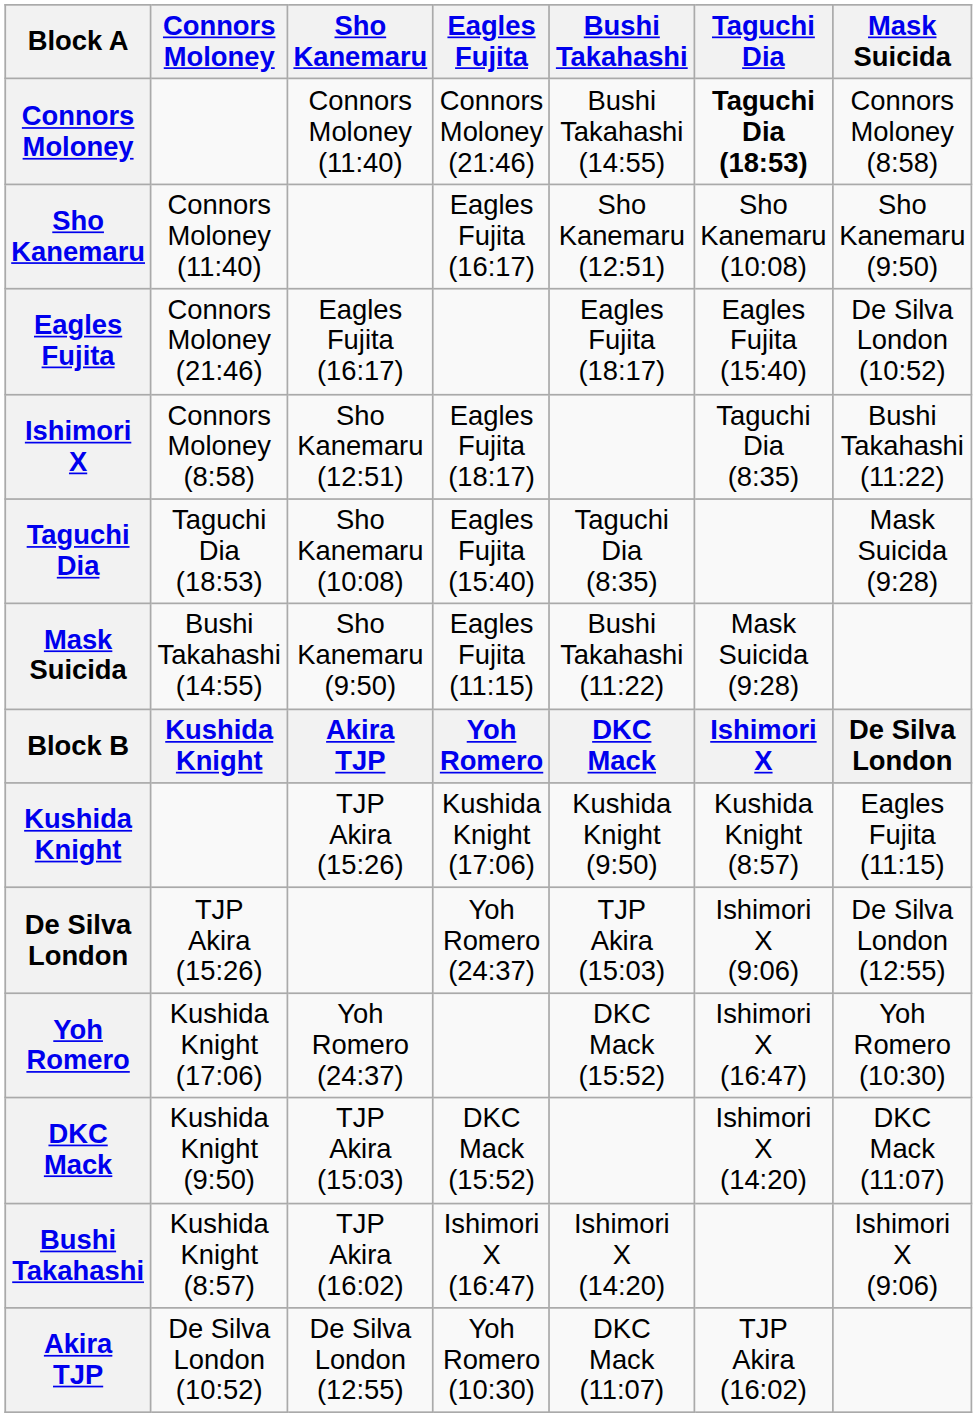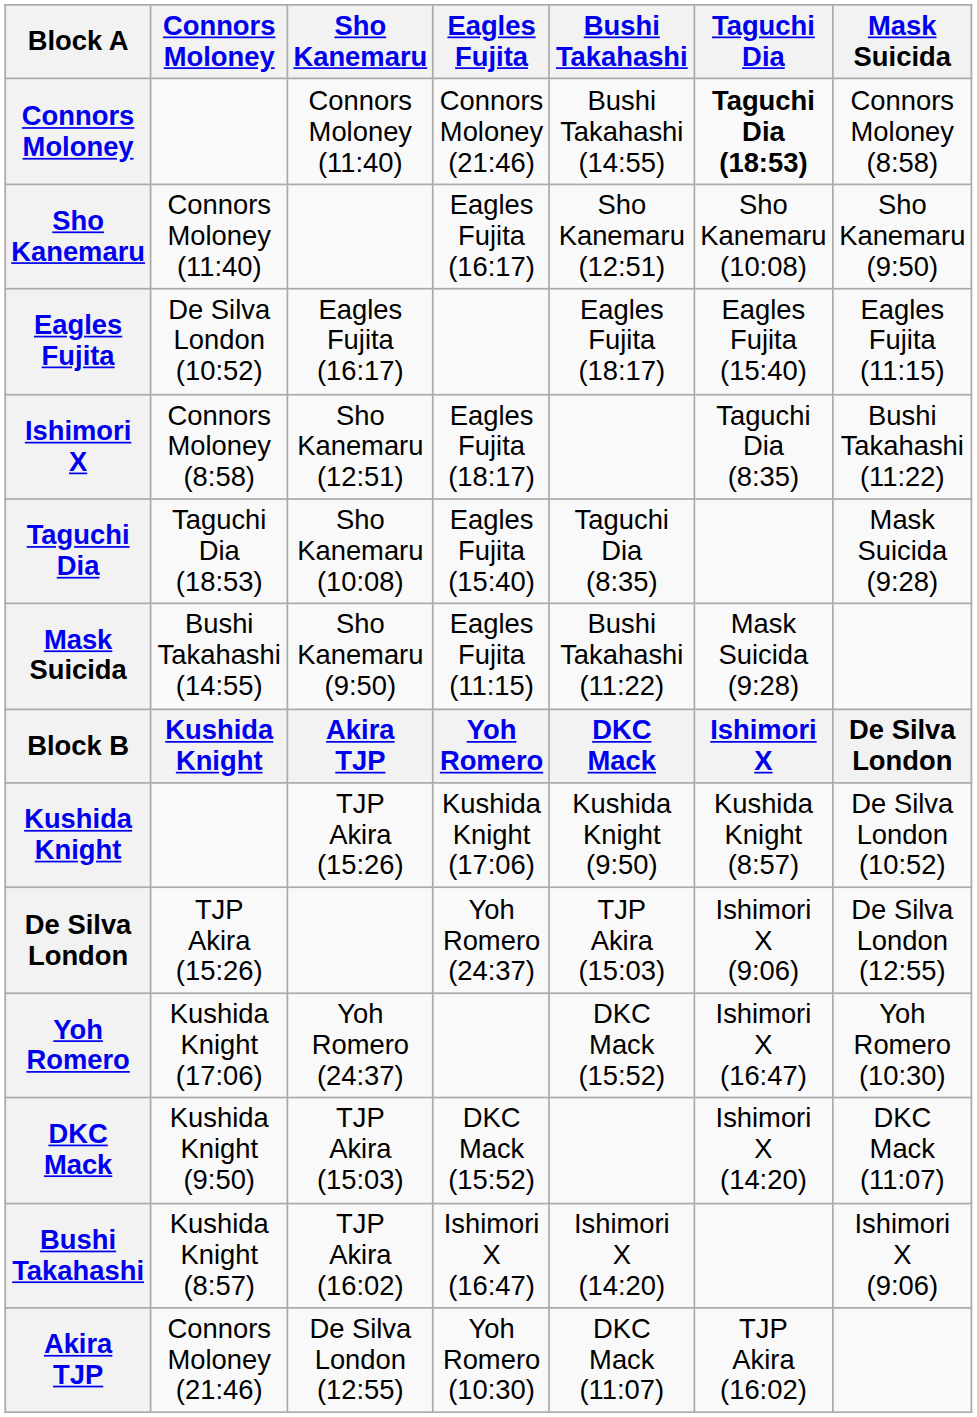(219, 341) Connors Moloney (21:46) -> (219, 341) De Silva London (10:52)
(902, 341) De Silva London (10:52) -> (902, 341) Eagles Fujita (11:15)
(902, 835) Eagles Fujita (11:15) -> (902, 835) De Silva London (10:52)
(219, 1359) De Silva London (10:52) -> (219, 1359) Connors Moloney (21:46)
